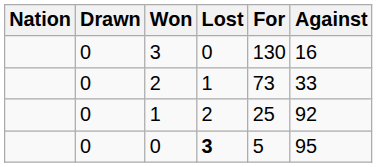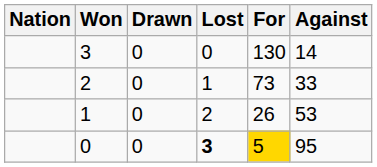columns swapped: (171, 20) <-> (110, 20)
(306, 51) 16 -> (306, 51) 14
(264, 114) 25 -> (264, 114) 26
(306, 114) 92 -> (306, 114) 53
(258, 146) no background -> (258, 146) gold background
